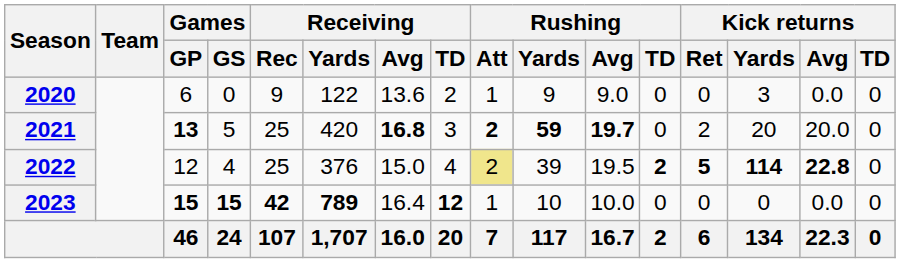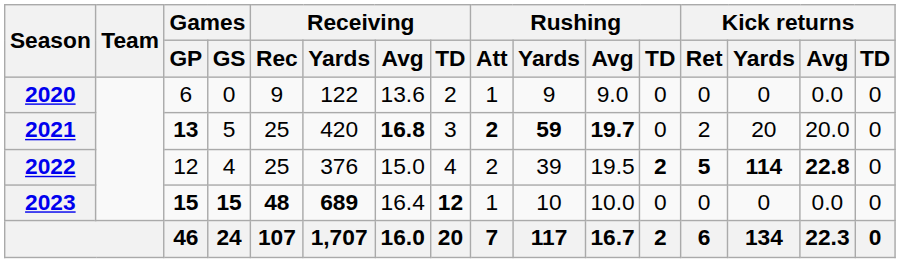(764, 94) 3 -> (764, 94) 0
(492, 166) khaki background -> (492, 166) no background
(277, 202) 42 -> (277, 202) 48
(339, 202) 789 -> (339, 202) 689
